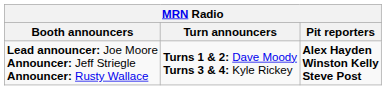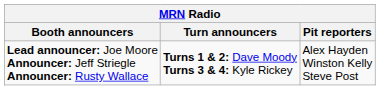(341, 63) bold -> (337, 63) normal
